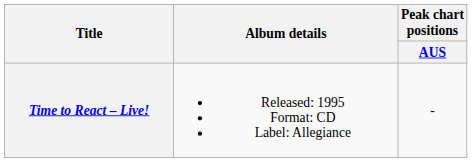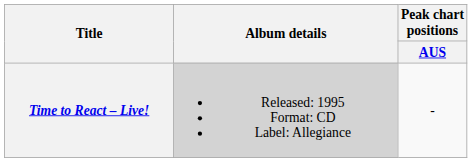(286, 118) no background -> (286, 118) lightgrey background
